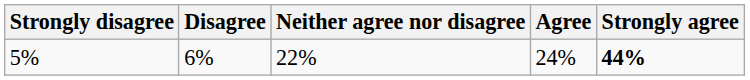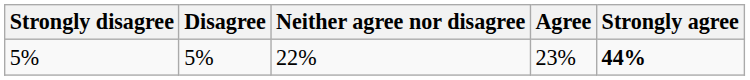(199, 57) 6% -> (199, 57) 5%
(556, 57) 24% -> (556, 57) 23%
